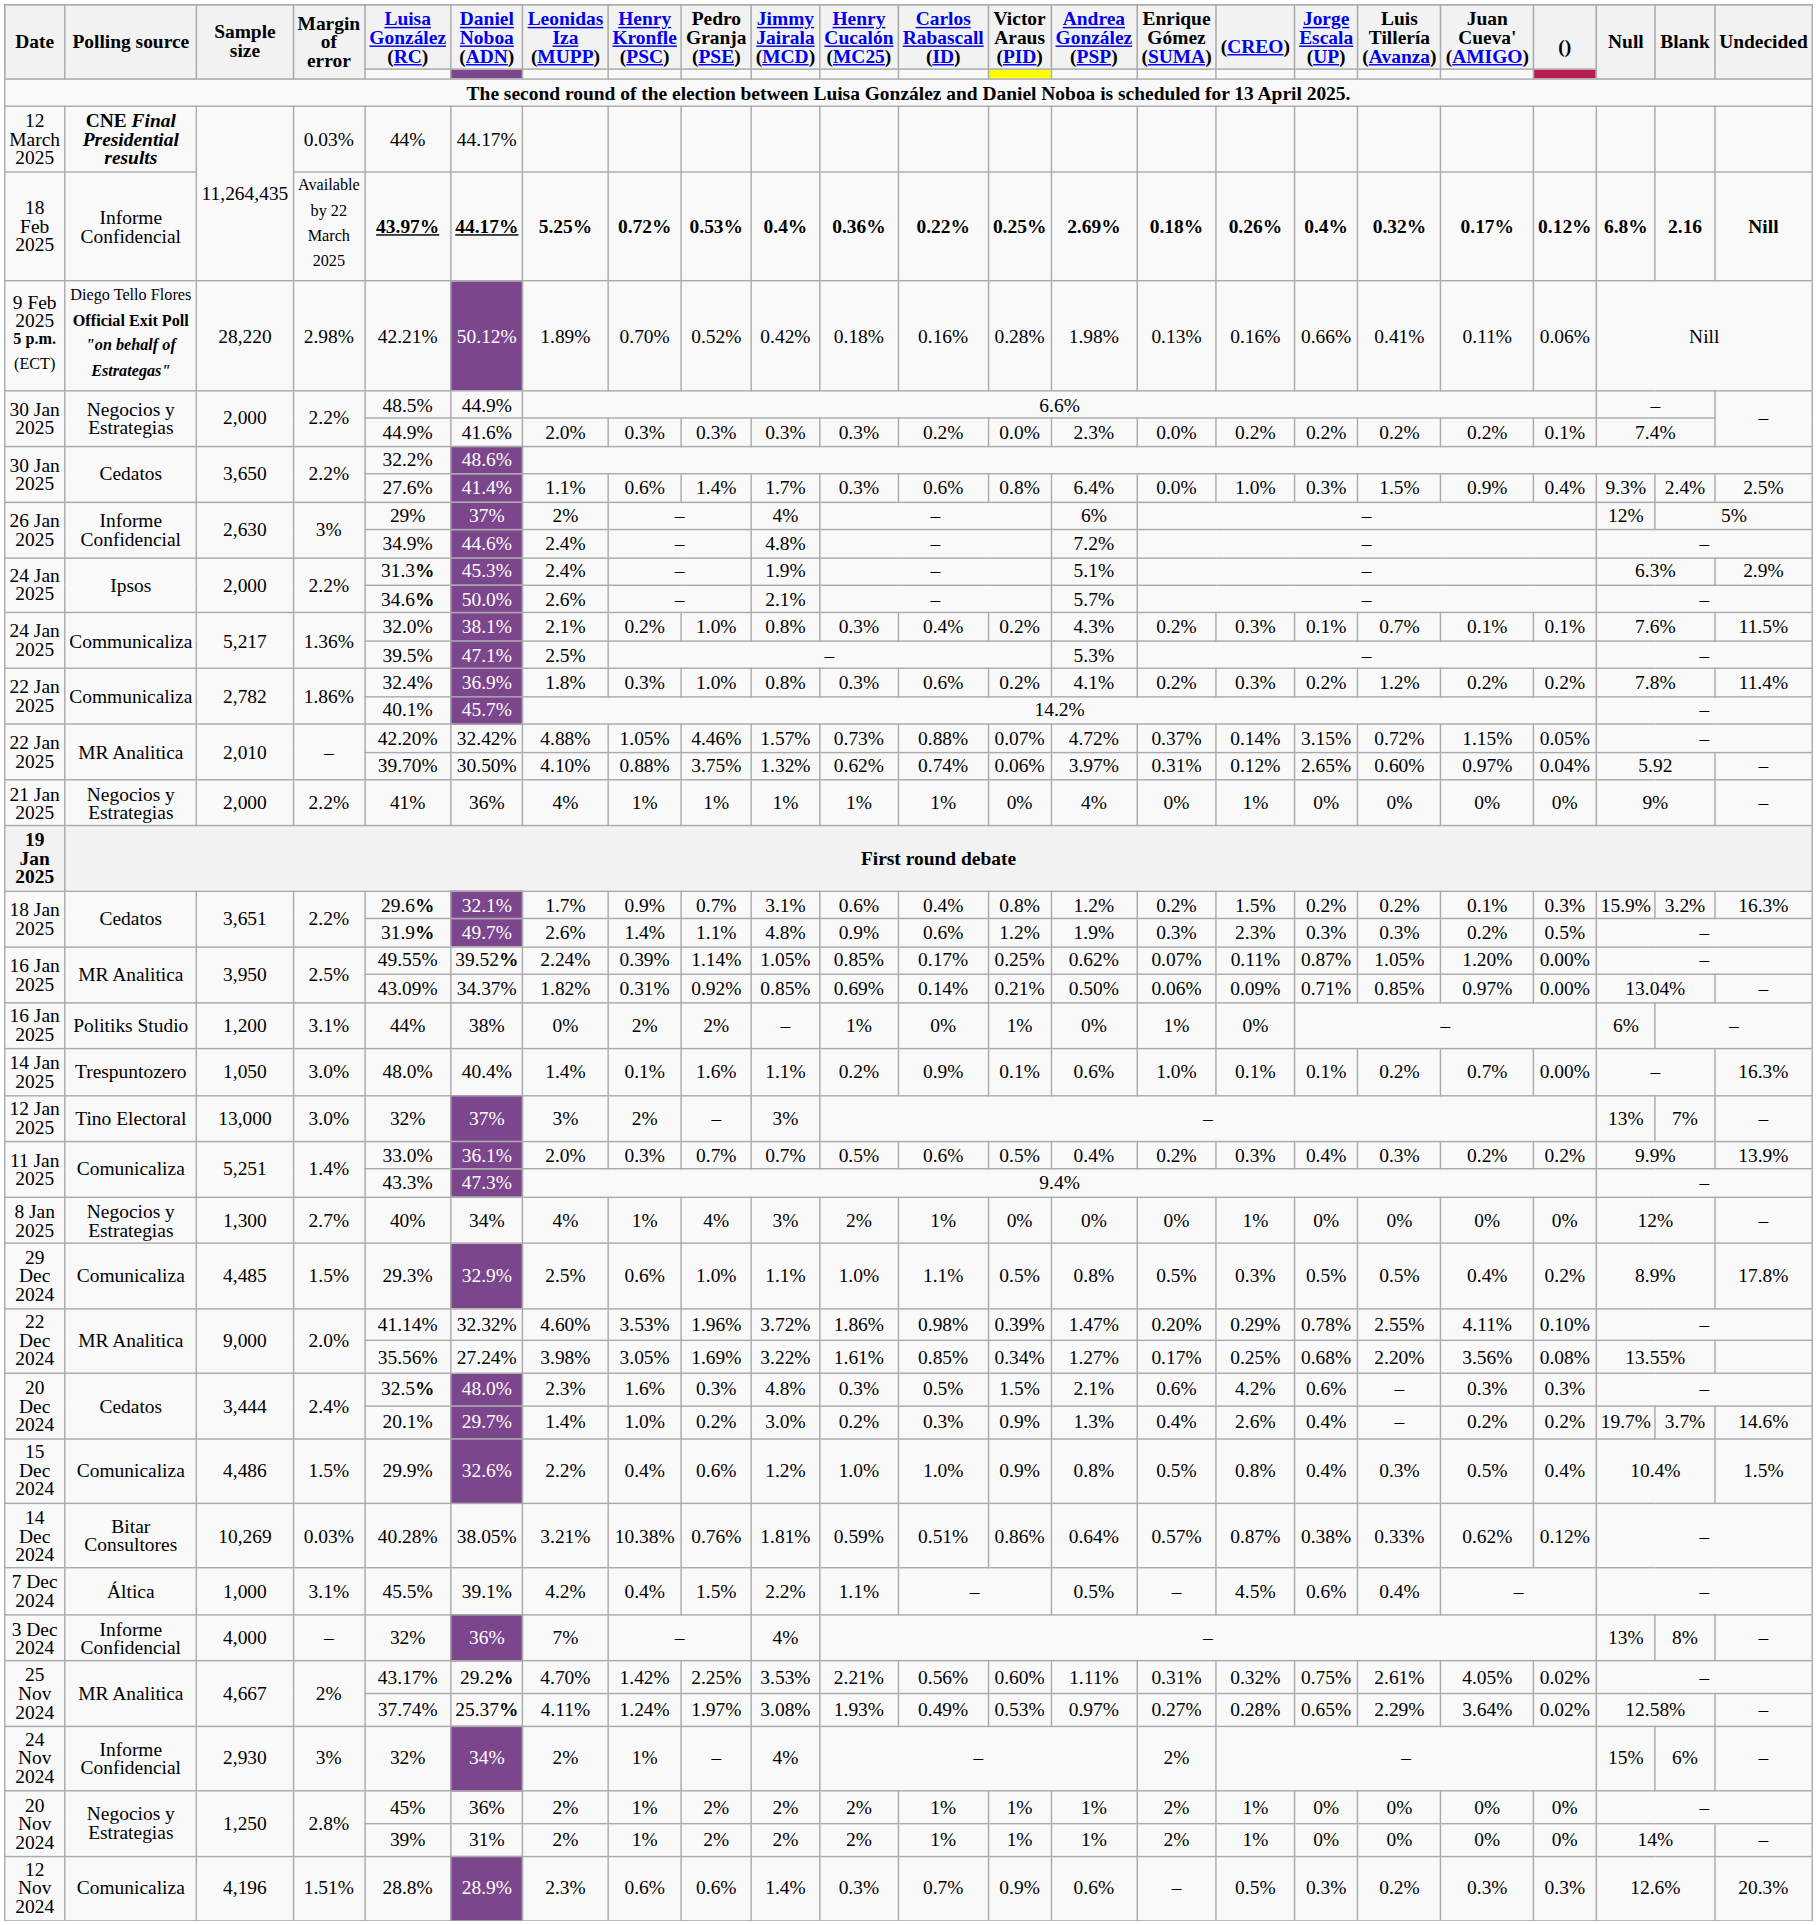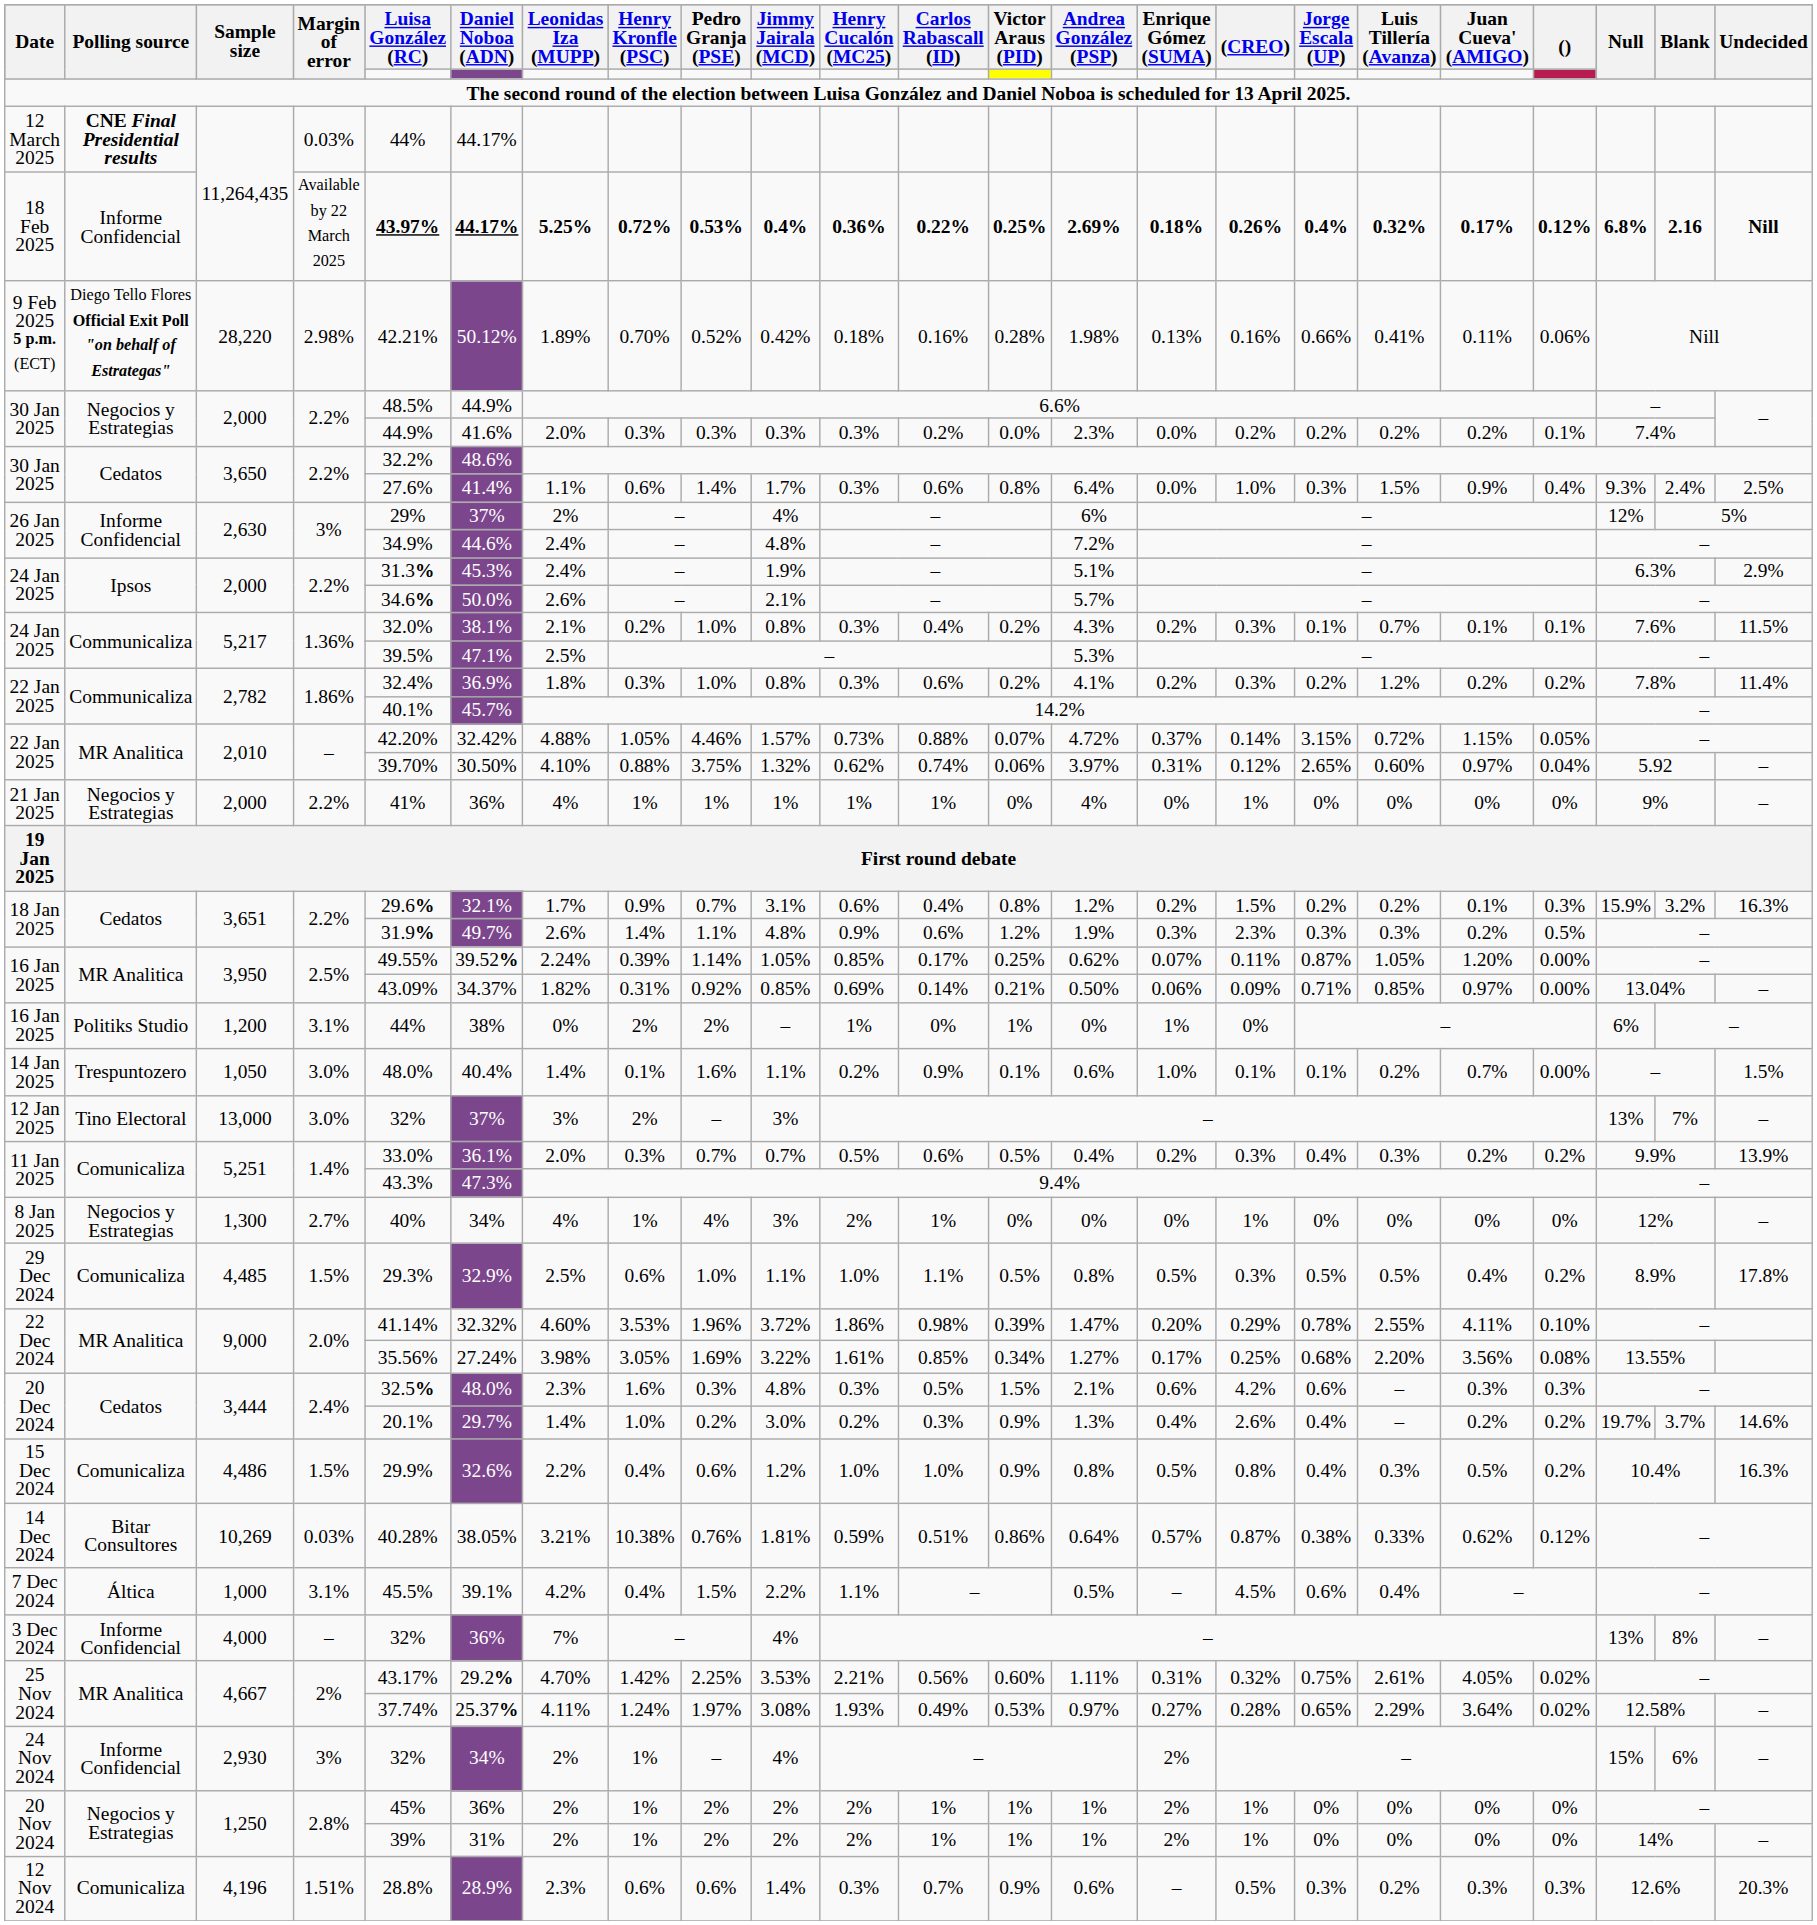(1763, 1071) 16.3% -> (1763, 1071) 1.5%
(1565, 1470) 0.4% -> (1565, 1470) 0.2%
(1763, 1470) 1.5% -> (1763, 1470) 16.3%
